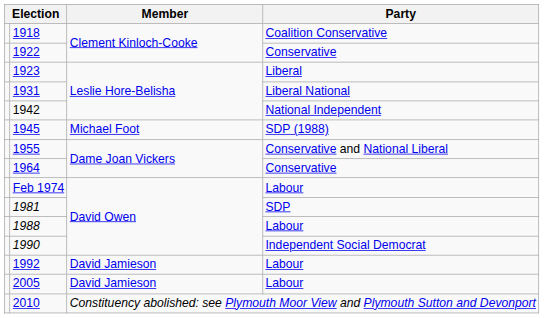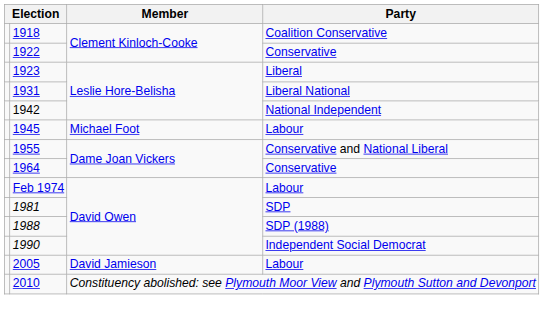(297, 129) SDP (1988) -> (284, 129) Labour
(284, 226) Labour -> (297, 226) SDP (1988)
- row: (26, 264)
